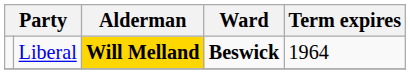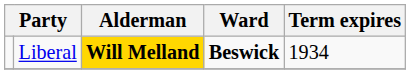(309, 52) 1964 -> (309, 52) 1934
